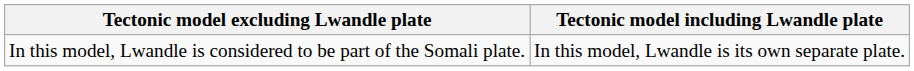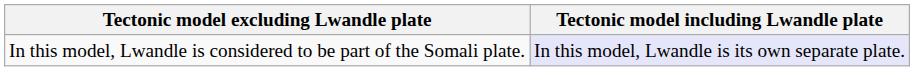(720, 50) no background -> (720, 50) lavender background
